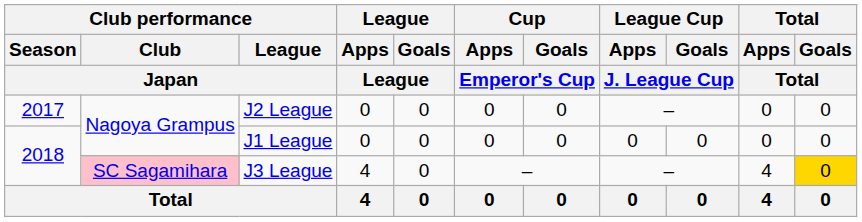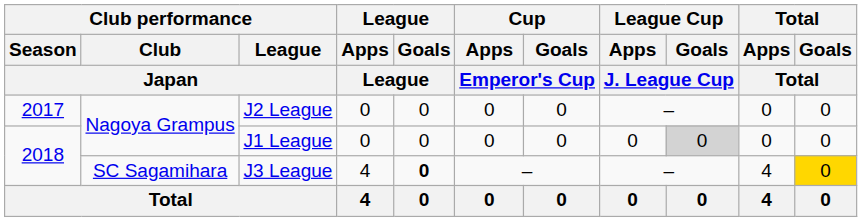(702, 140) no background -> (702, 140) lightgrey background
(160, 170) pink background -> (160, 170) no background
(424, 170) normal -> (424, 170) bold
